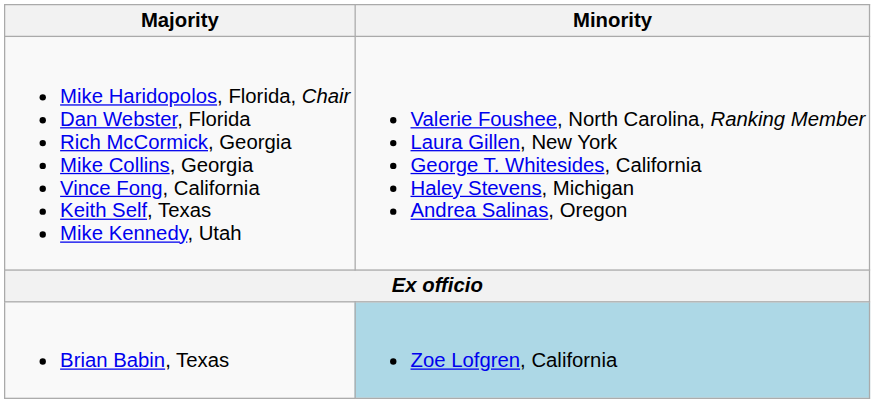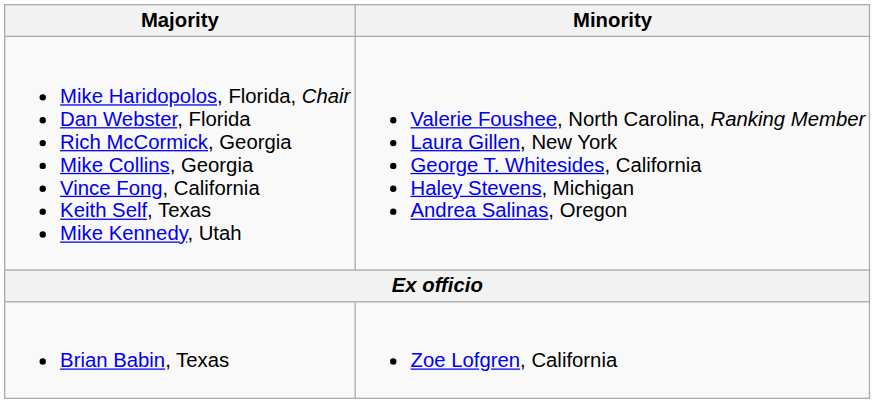(613, 361) lightblue background -> (613, 361) no background
